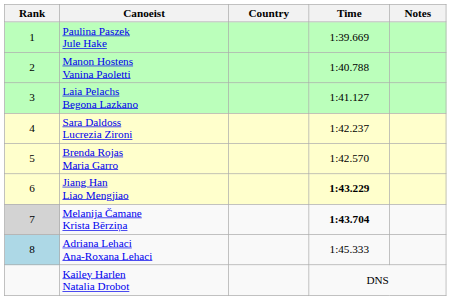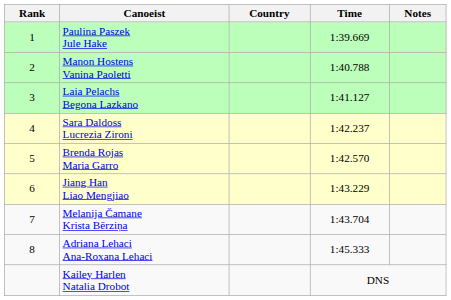(349, 189) bold -> (350, 189) normal
(32, 219) lightgrey background -> (32, 219) no background
(349, 219) bold -> (350, 219) normal
(32, 249) lightblue background -> (32, 249) no background
